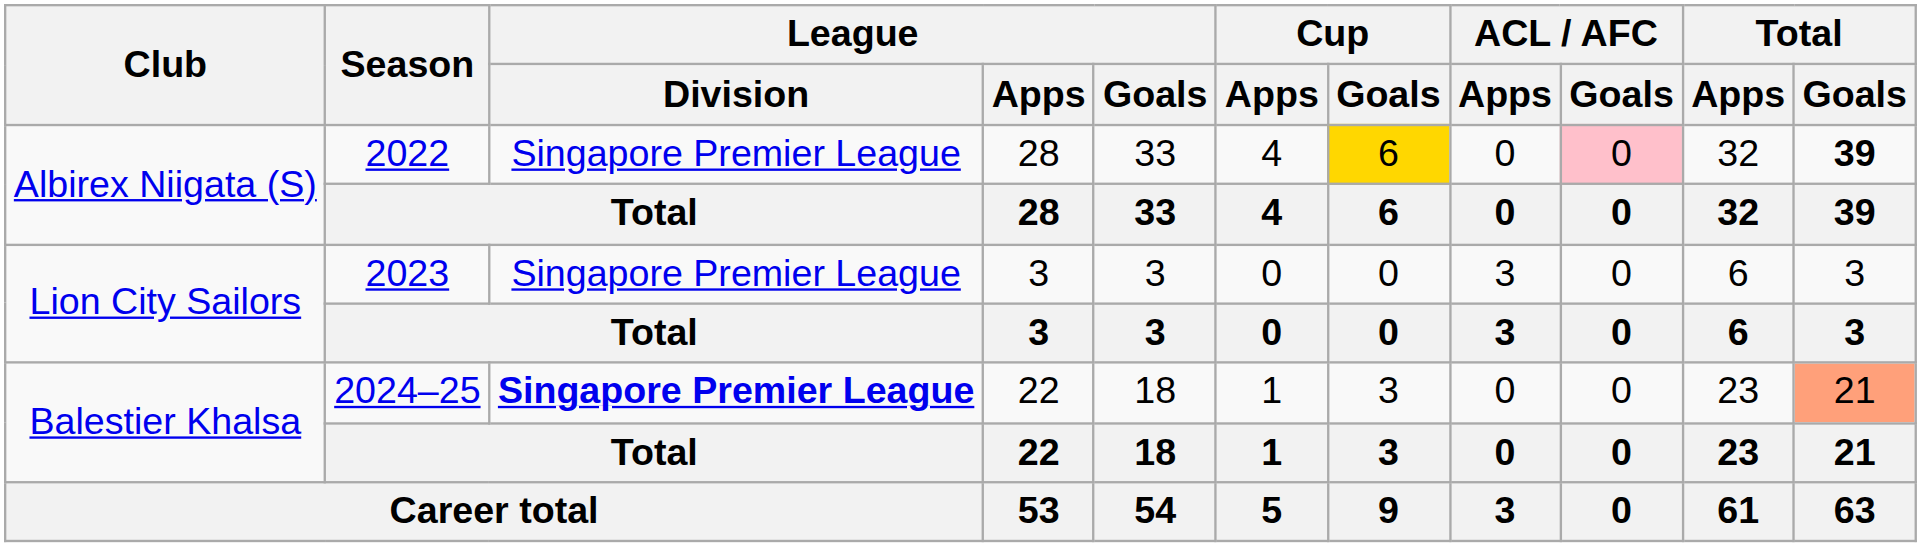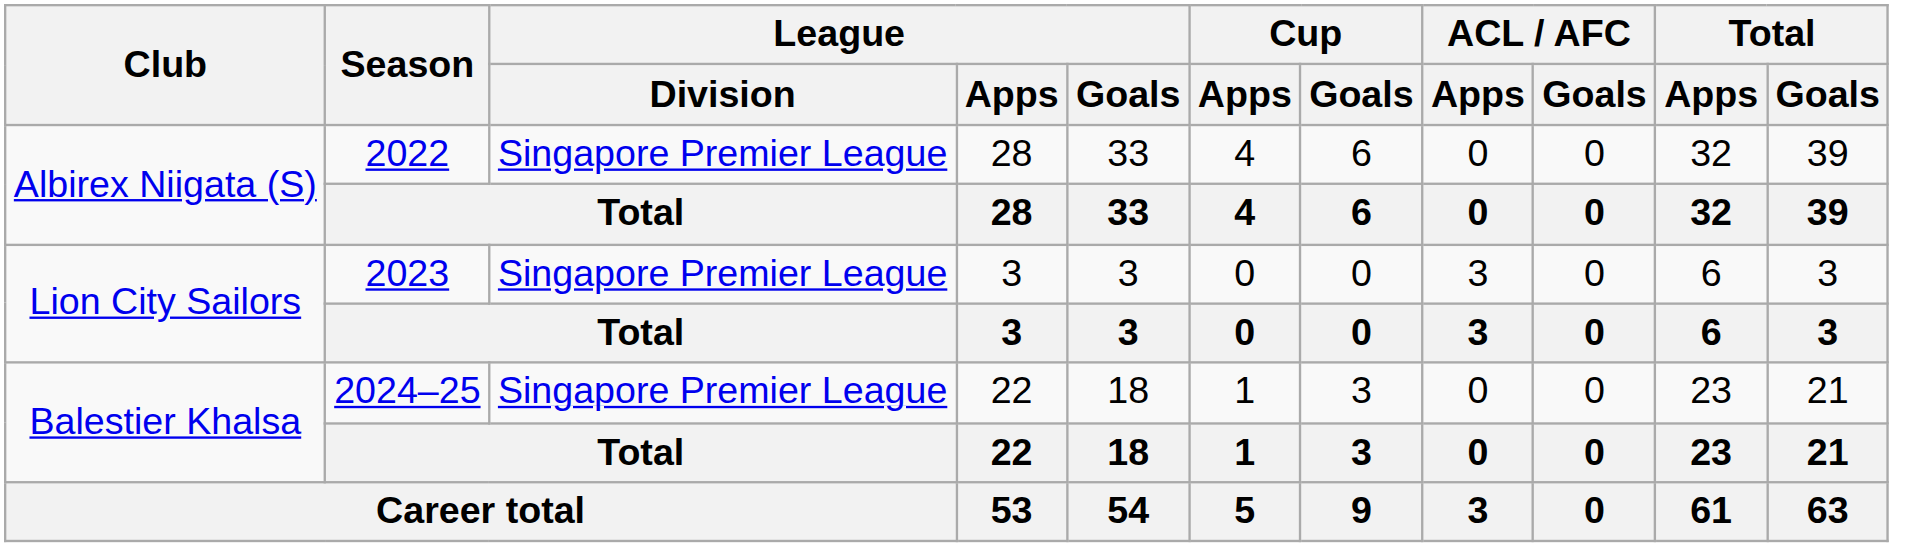(1388, 153) gold background -> (1361, 153) no background
(1622, 153) pink background -> (1595, 153) no background
(1855, 153) bold -> (1828, 153) normal
(736, 392) bold -> (723, 392) normal
(1855, 392) lightsalmon background -> (1828, 392) no background
